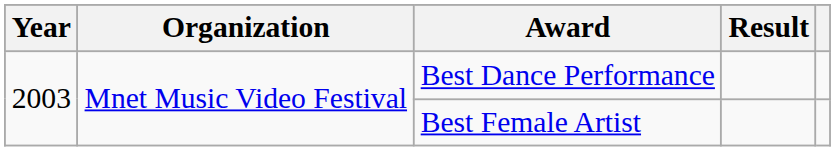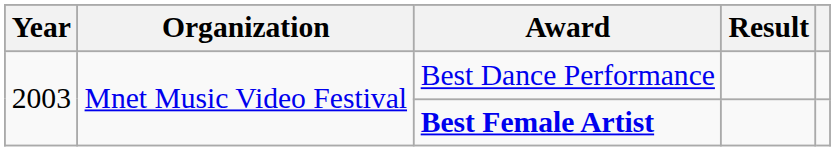(531, 121) normal -> (537, 121) bold
